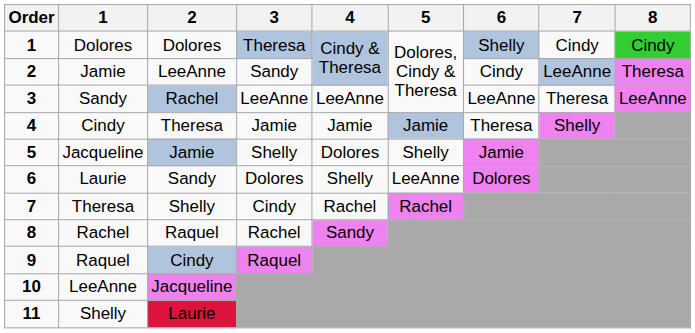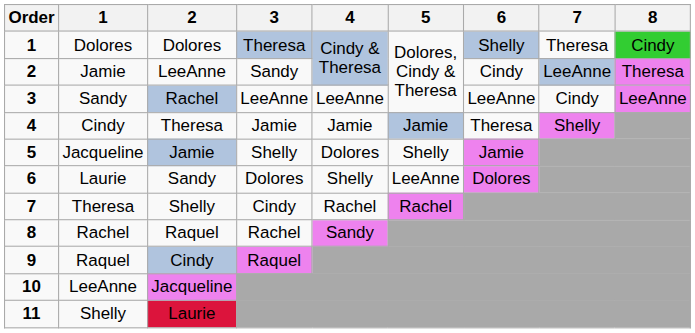(577, 44) Cindy -> (577, 44) Theresa
(577, 98) Theresa -> (577, 98) Cindy
